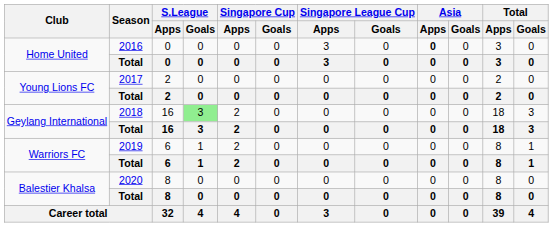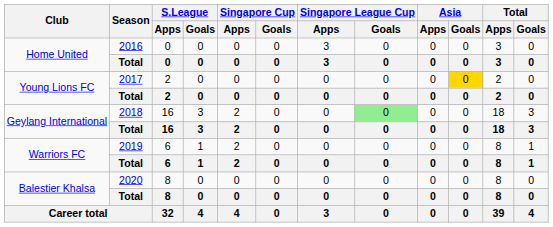(433, 46) bold -> (433, 46) normal
(466, 79) no background -> (466, 79) gold background
(200, 113) lightgreen background -> (200, 113) no background
(386, 113) no background -> (386, 113) lightgreen background
